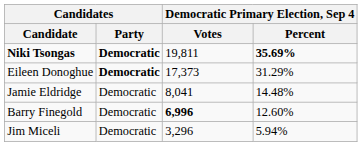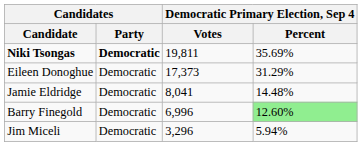(276, 53) bold -> (275, 53) normal
(129, 72) bold -> (128, 72) normal
(179, 111) bold -> (179, 111) normal
(275, 111) no background -> (275, 111) lightgreen background
